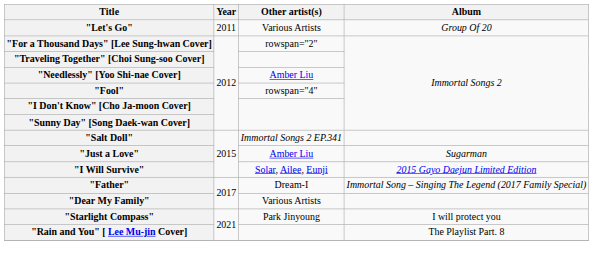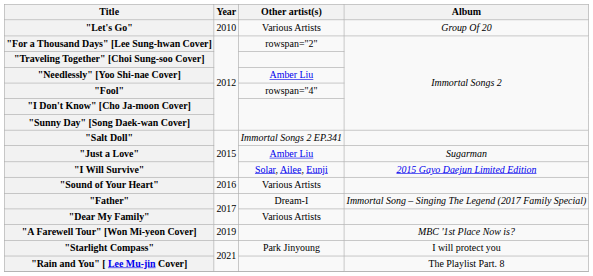(226, 28) 2011 -> (226, 28) 2010
+ row: (109, 185)
+ row: (109, 232)
